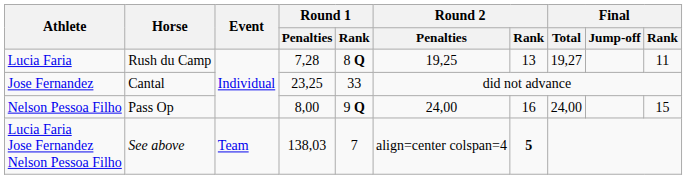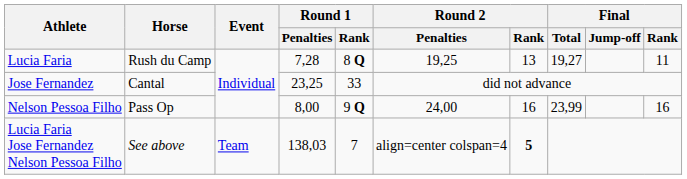(566, 107) 24,00 -> (566, 107) 23,99
(662, 107) 15 -> (662, 107) 16
